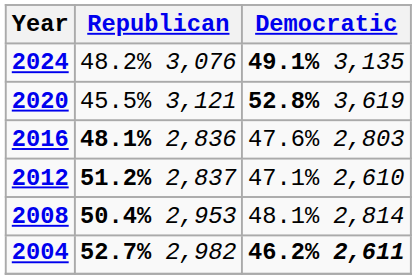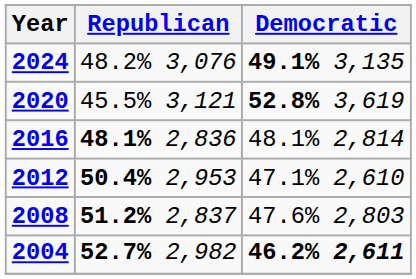(326, 140) 47.6% 2,803 -> (326, 140) 48.1% 2,814
(158, 178) 51.2% 2,837 -> (158, 178) 50.4% 2,953
(158, 216) 50.4% 2,953 -> (158, 216) 51.2% 2,837
(326, 216) 48.1% 2,814 -> (326, 216) 47.6% 2,803
